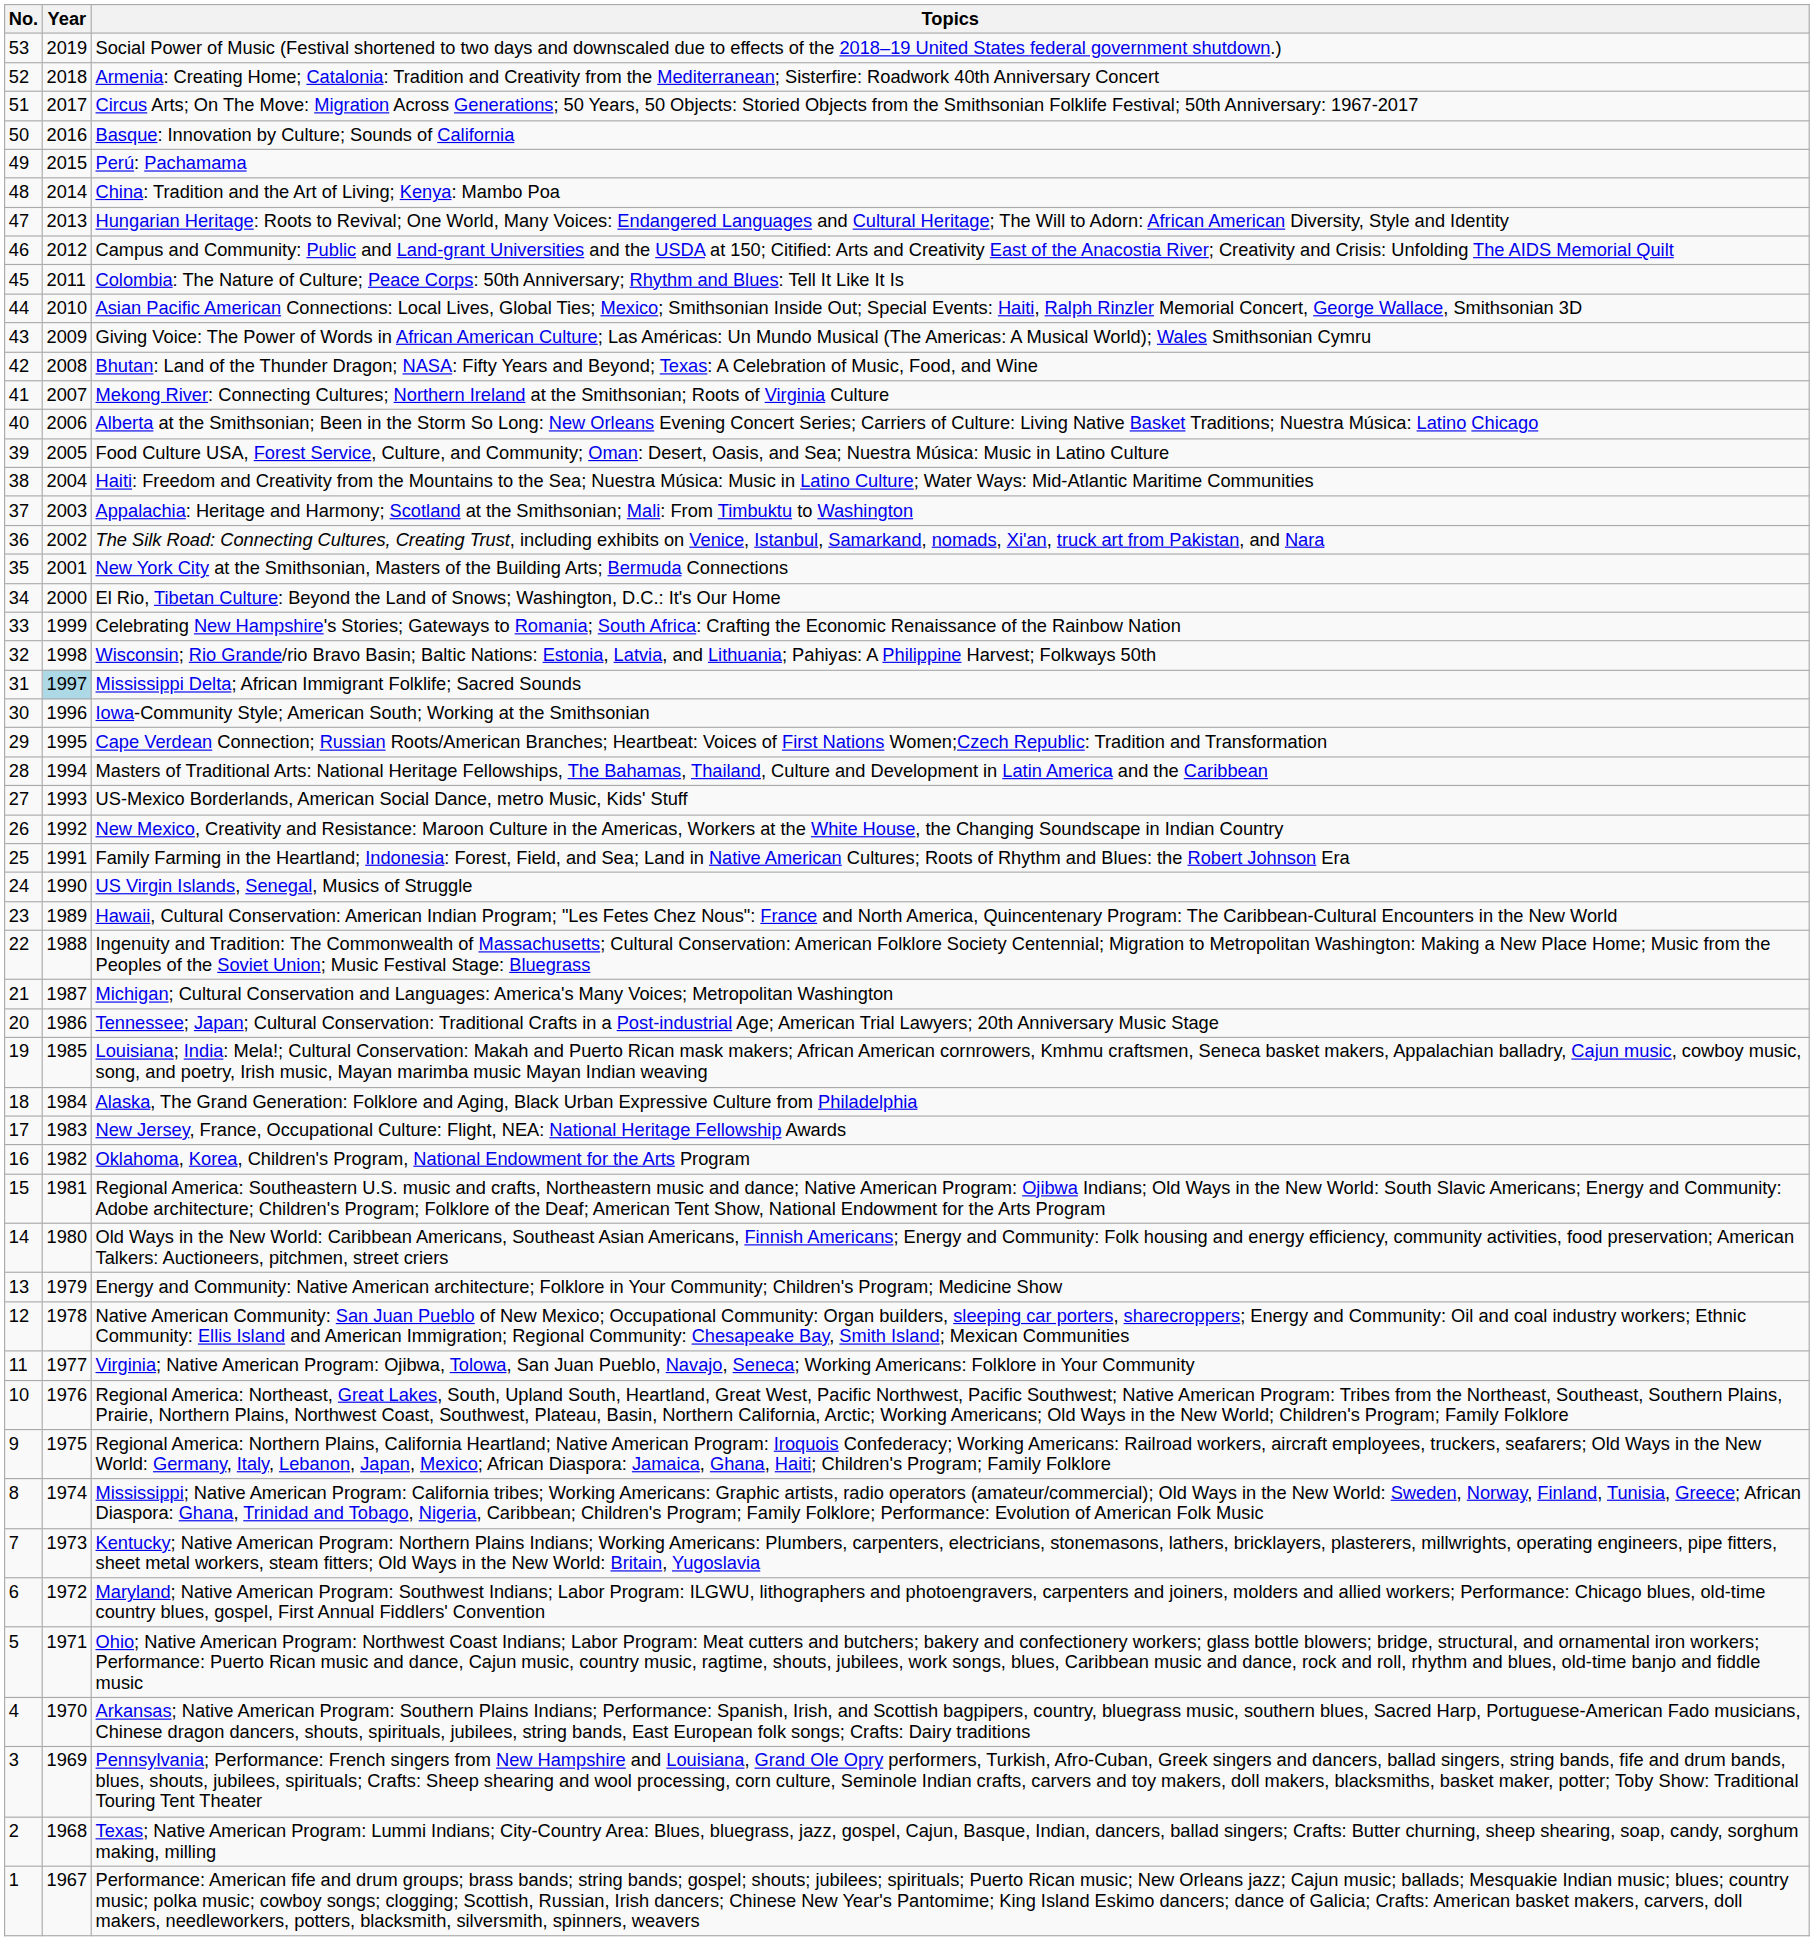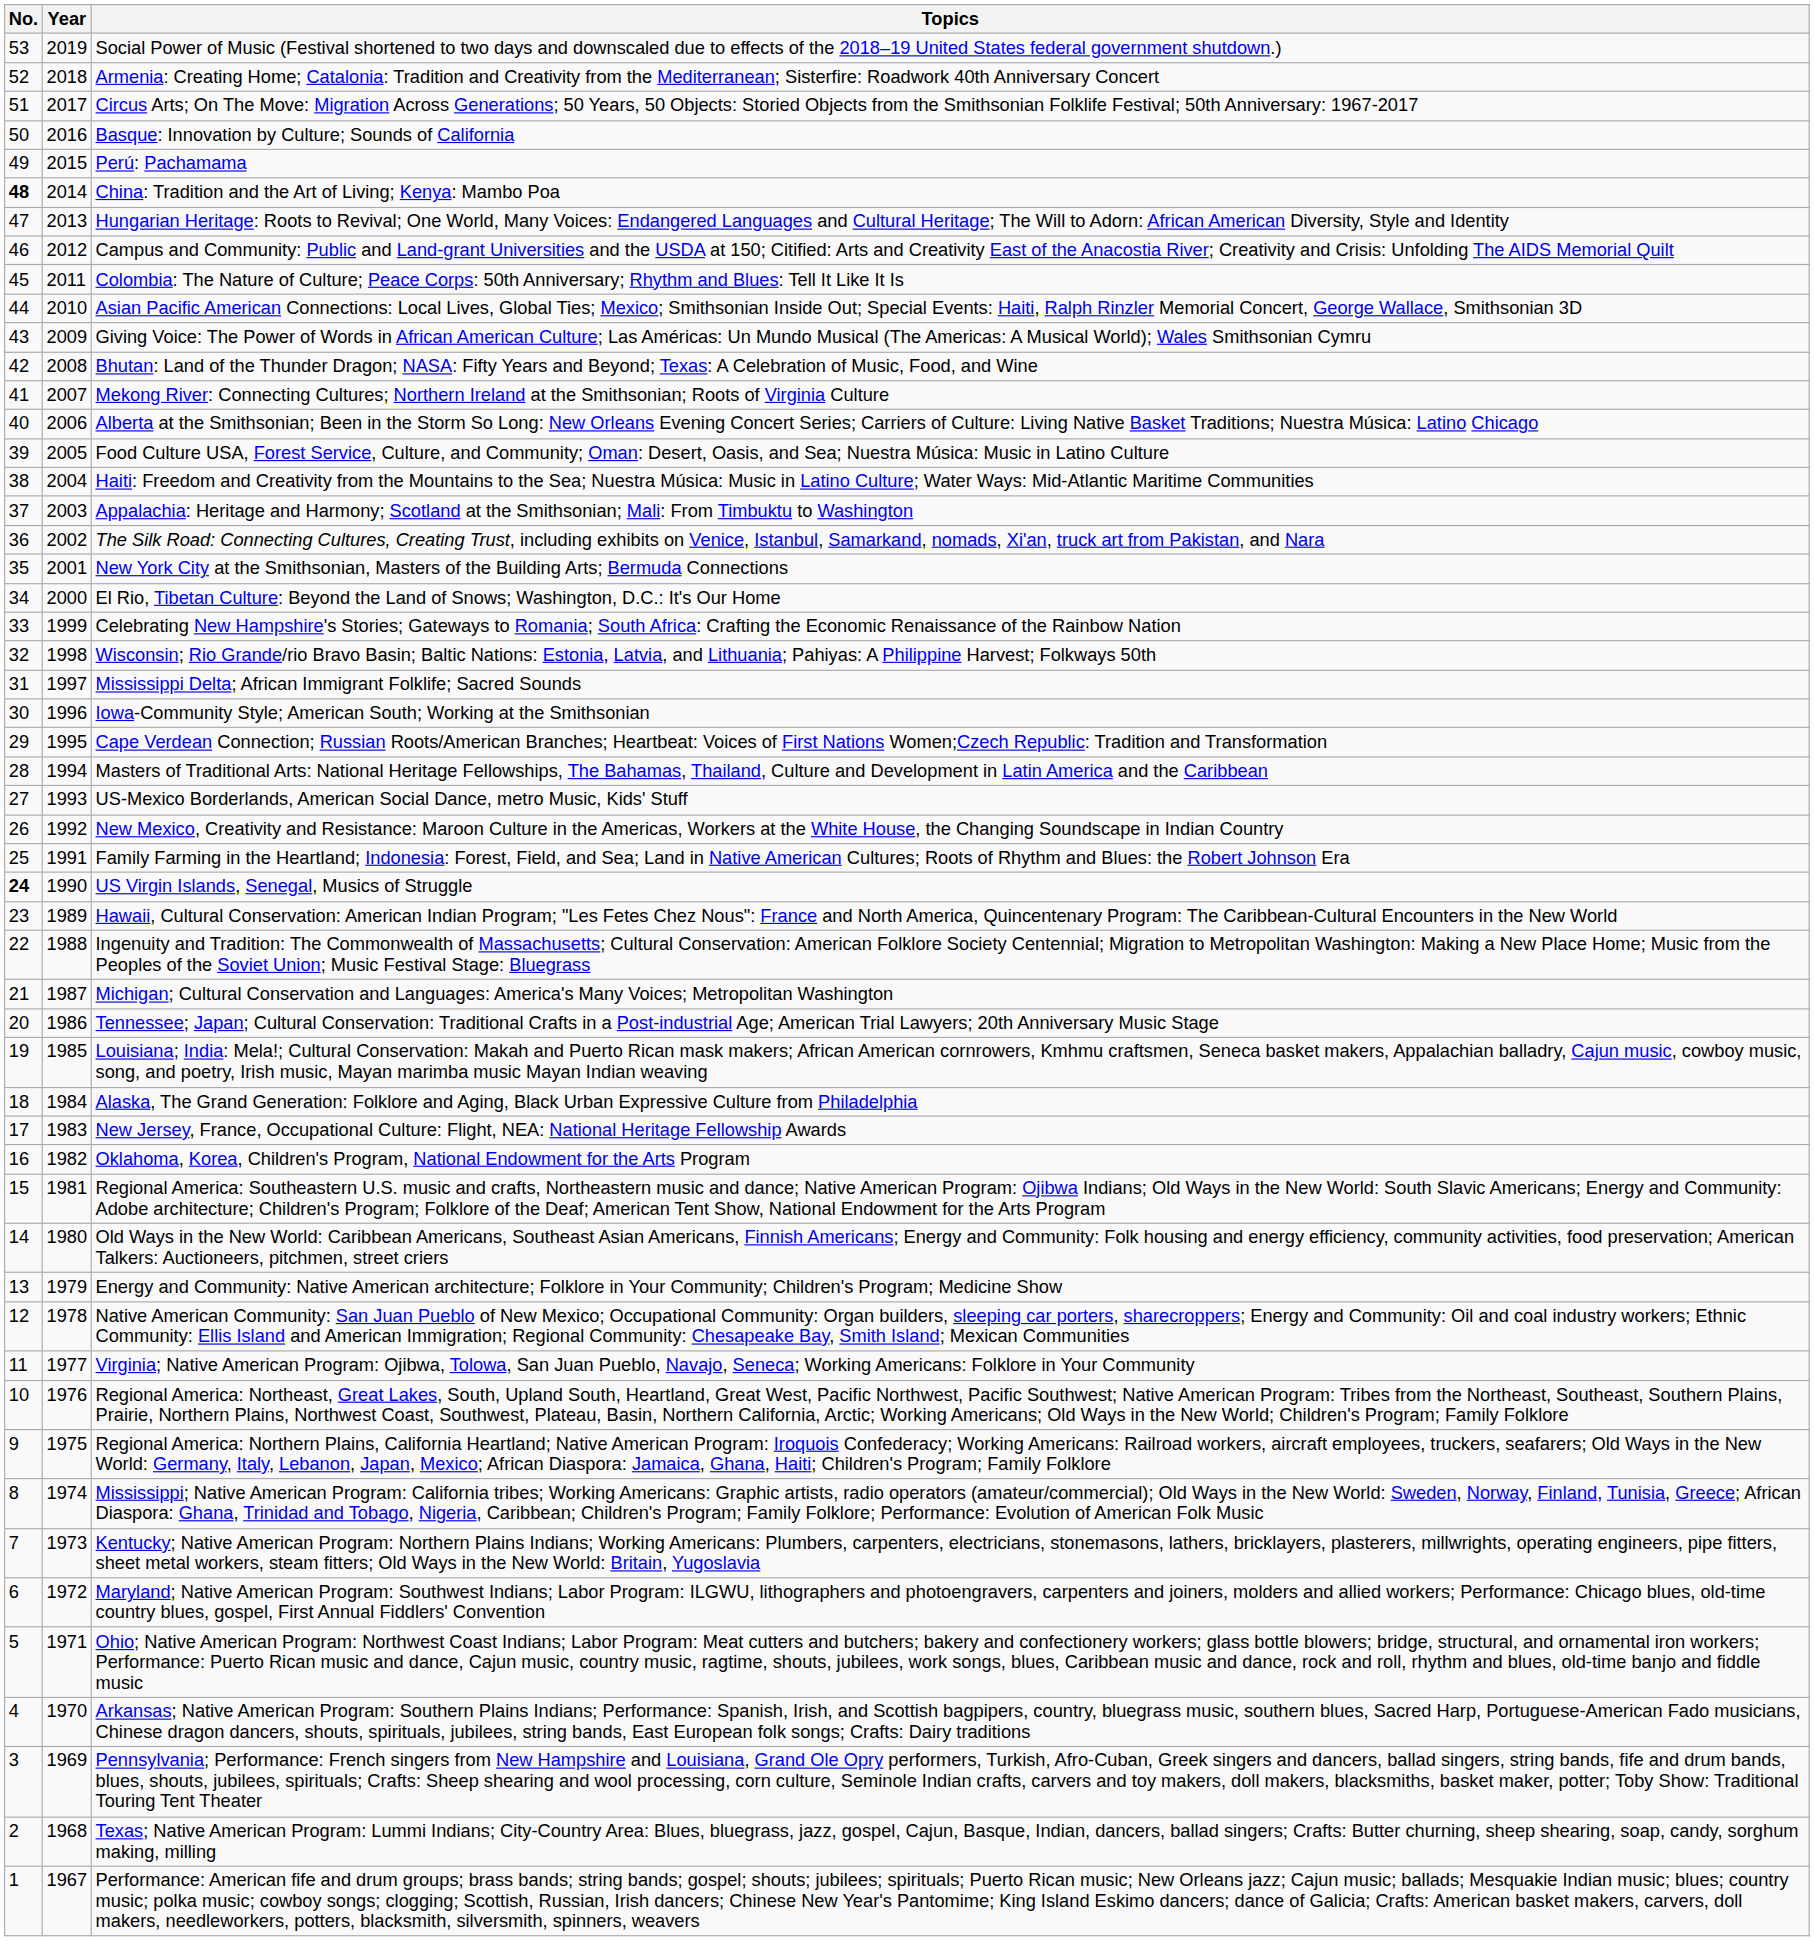(19, 192) normal -> (19, 192) bold
(67, 684) lightblue background -> (67, 684) no background
(19, 886) normal -> (19, 886) bold
